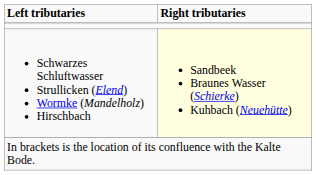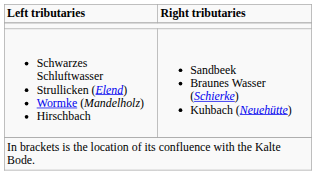(235, 90) lightyellow background -> (235, 90) no background
